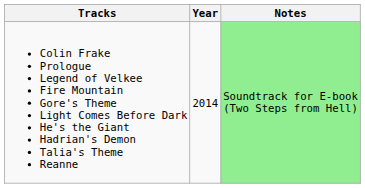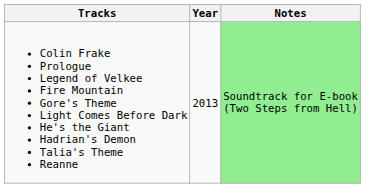(205, 103) 2014 -> (205, 103) 2013
